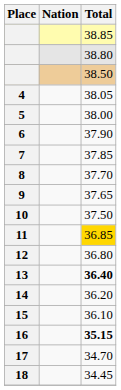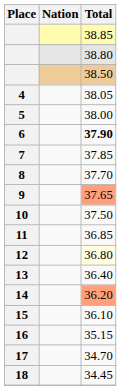(98, 134) normal -> (98, 134) bold
(98, 194) no background -> (98, 194) lightsalmon background
(98, 235) gold background -> (98, 235) no background
(98, 255) no background -> (98, 255) lightyellow background
(98, 275) bold -> (98, 275) normal
(98, 295) no background -> (98, 295) lightsalmon background
(98, 335) bold -> (98, 335) normal
